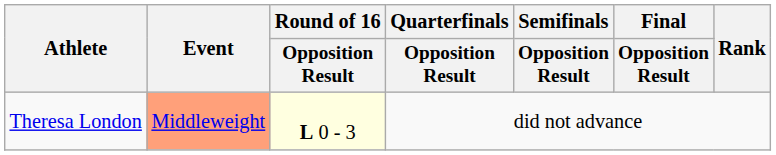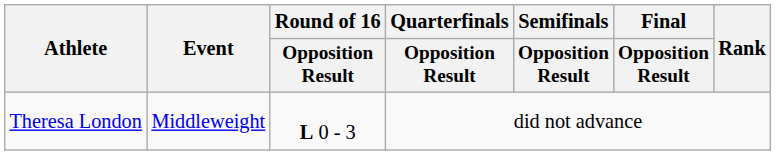(208, 121) lightsalmon background -> (208, 121) no background
(328, 133) lightyellow background -> (328, 133) no background
